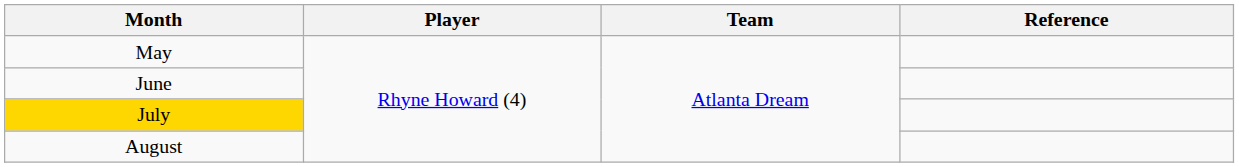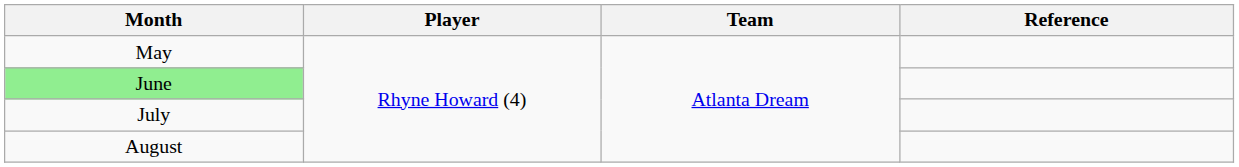(154, 83) no background -> (154, 83) lightgreen background
(154, 114) gold background -> (154, 114) no background
